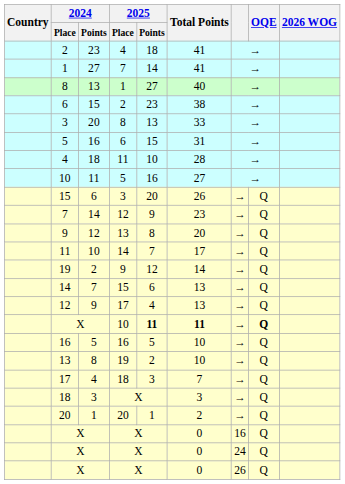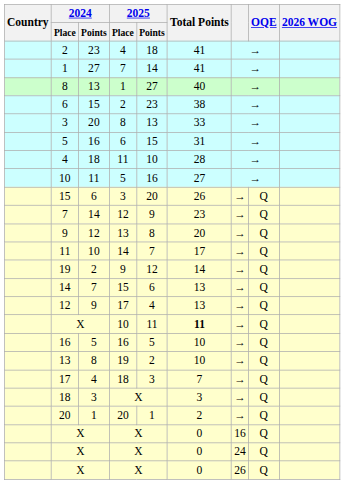(152, 324) bold -> (152, 324) normal
(264, 324) bold -> (264, 324) normal
